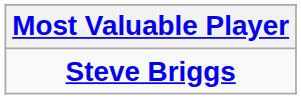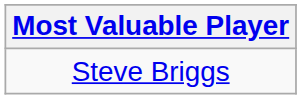(151, 70) bold -> (151, 70) normal
